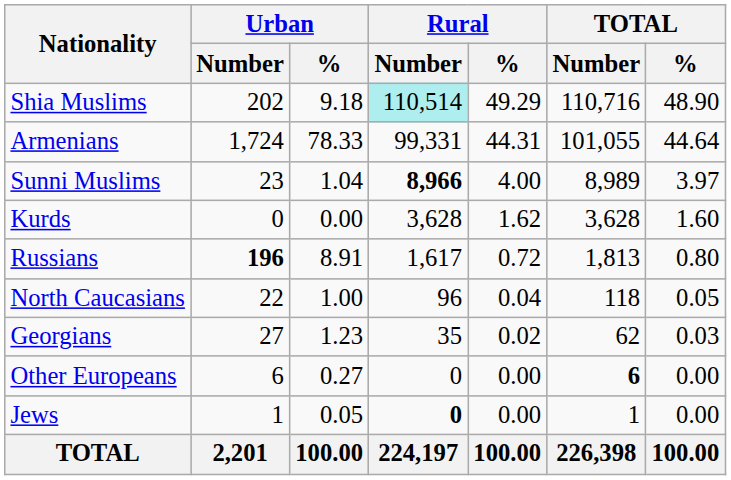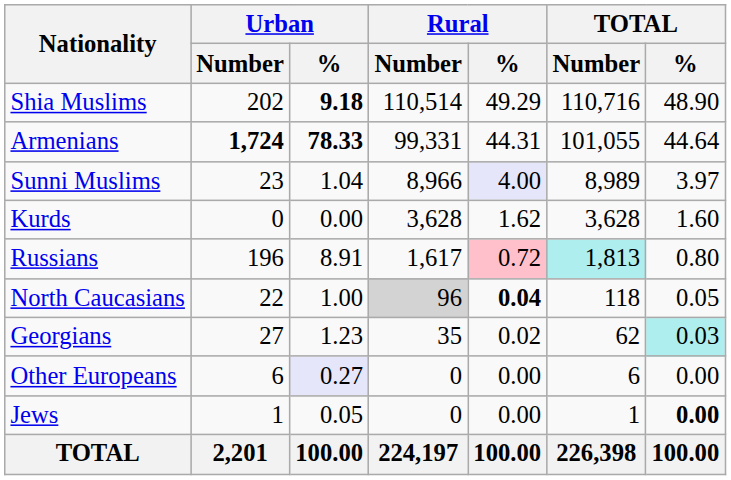(341, 102) normal -> (341, 102) bold
(422, 102) paleturquoise background -> (422, 102) no background
(256, 141) normal -> (256, 141) bold
(335, 141) normal -> (335, 141) bold
(434, 180) bold -> (434, 180) normal
(520, 180) no background -> (520, 180) lavender background
(265, 258) bold -> (265, 258) normal
(520, 258) no background -> (520, 258) pink background
(612, 258) no background -> (612, 258) paleturquoise background
(450, 297) no background -> (450, 297) lightgrey background
(520, 297) normal -> (520, 297) bold
(698, 336) no background -> (698, 336) paleturquoise background
(341, 375) no background -> (341, 375) lavender background
(634, 375) bold -> (634, 375) normal
(456, 414) bold -> (456, 414) normal
(698, 414) normal -> (698, 414) bold
